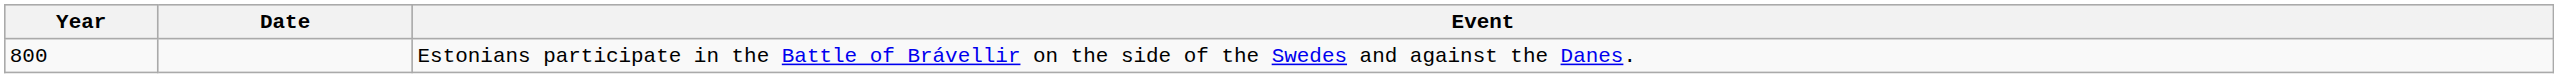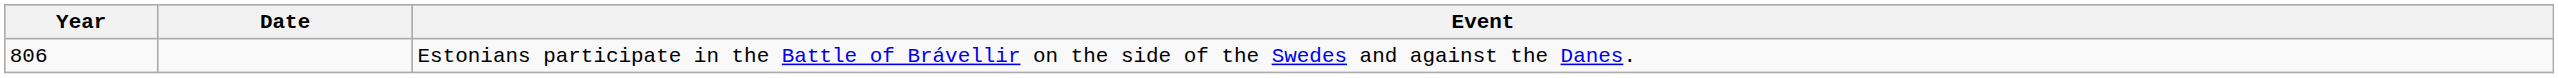(29, 56) 800 -> (29, 56) 806
